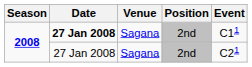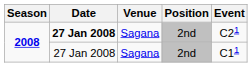(229, 32) C11 -> (229, 32) C21
(229, 52) C21 -> (229, 52) C11
